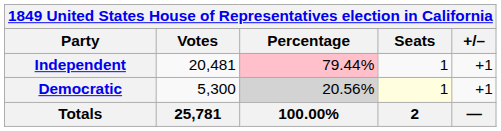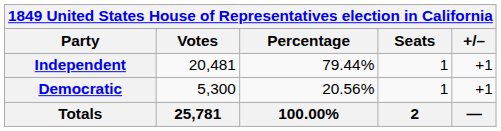(348, 65) pink background -> (348, 65) no background
(348, 89) lightgrey background -> (348, 89) no background
(444, 89) lightyellow background -> (444, 89) no background
